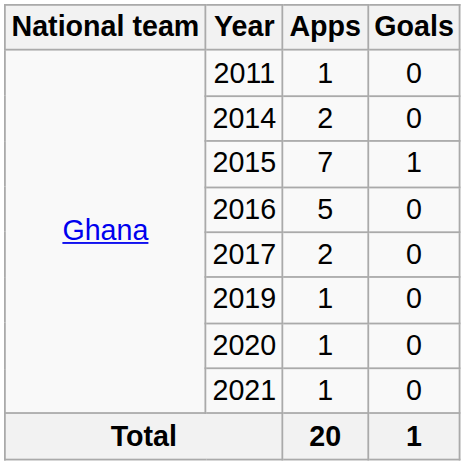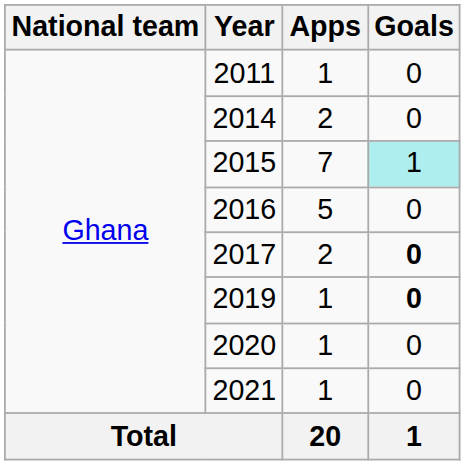(414, 163) no background -> (414, 163) paleturquoise background
(414, 254) normal -> (414, 254) bold
(414, 299) normal -> (414, 299) bold
